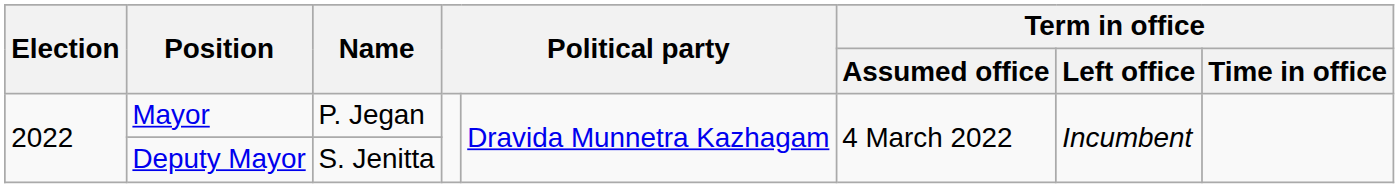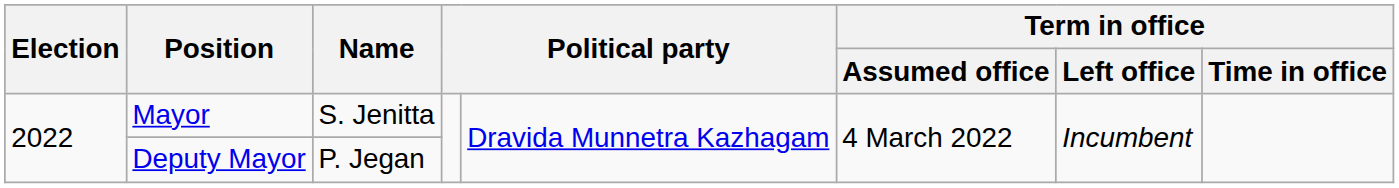(372, 114) P. Jegan -> (377, 114) S. Jenitta
(377, 159) S. Jenitta -> (372, 159) P. Jegan
